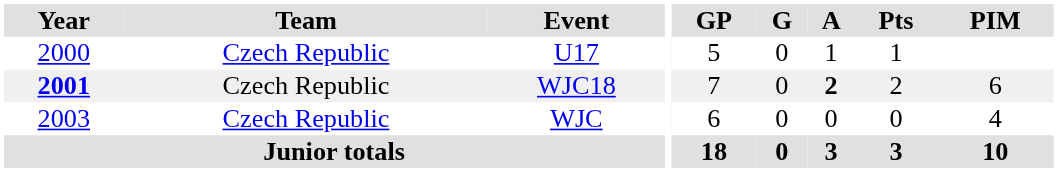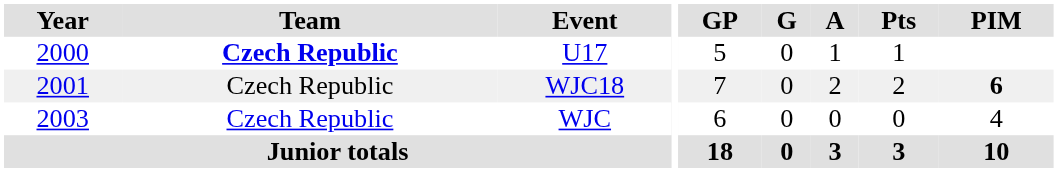(306, 52) normal -> (310, 52) bold
(64, 85) bold -> (63, 85) normal
(831, 85) bold -> (835, 85) normal
(995, 85) normal -> (996, 85) bold
